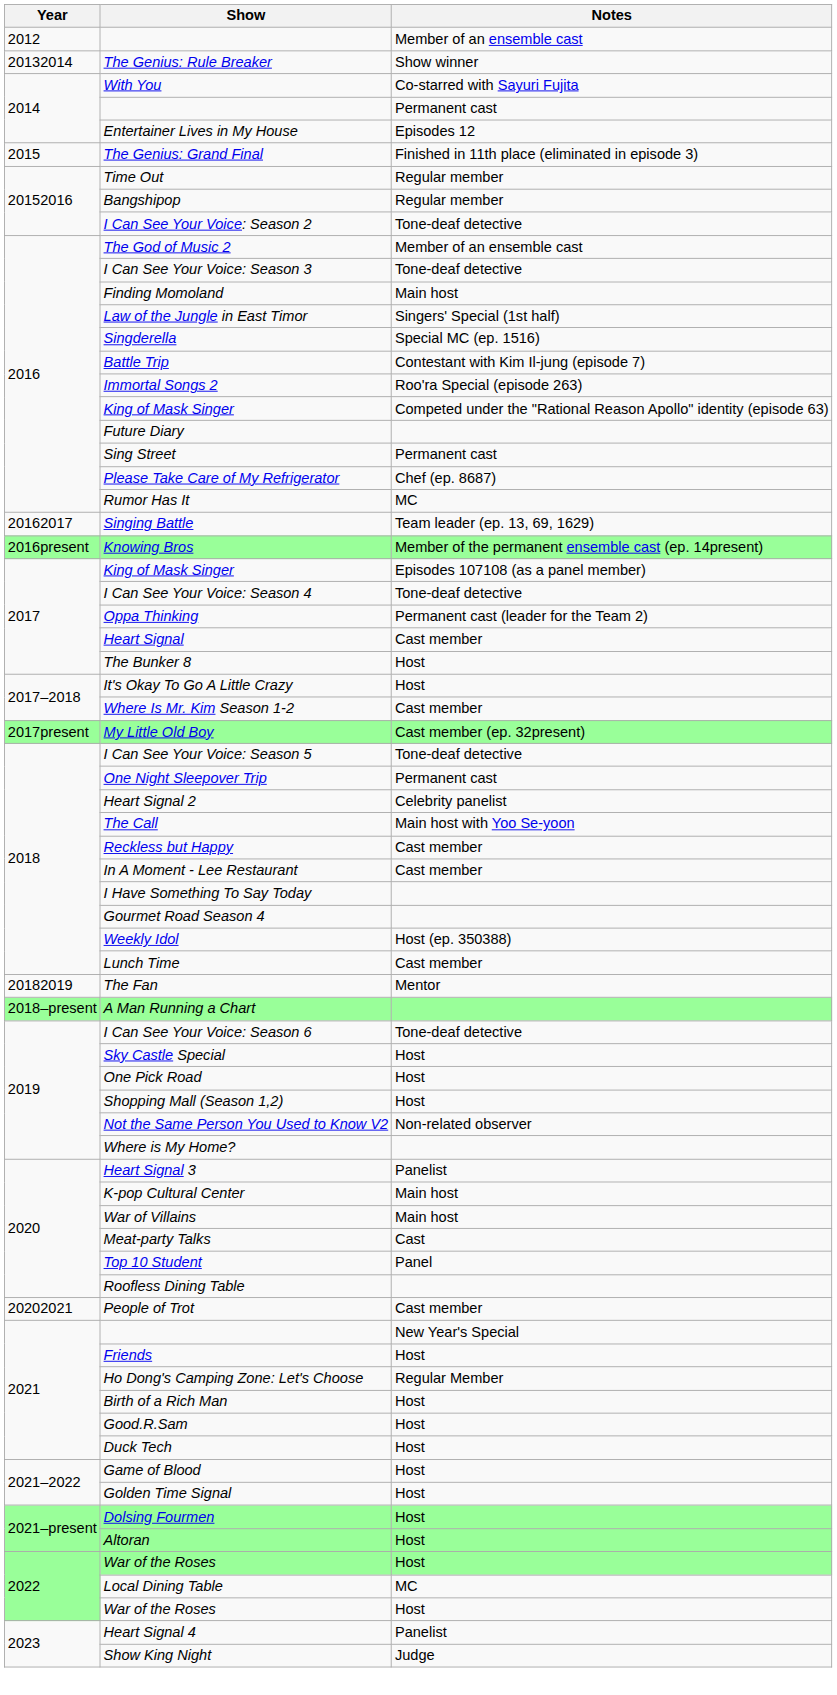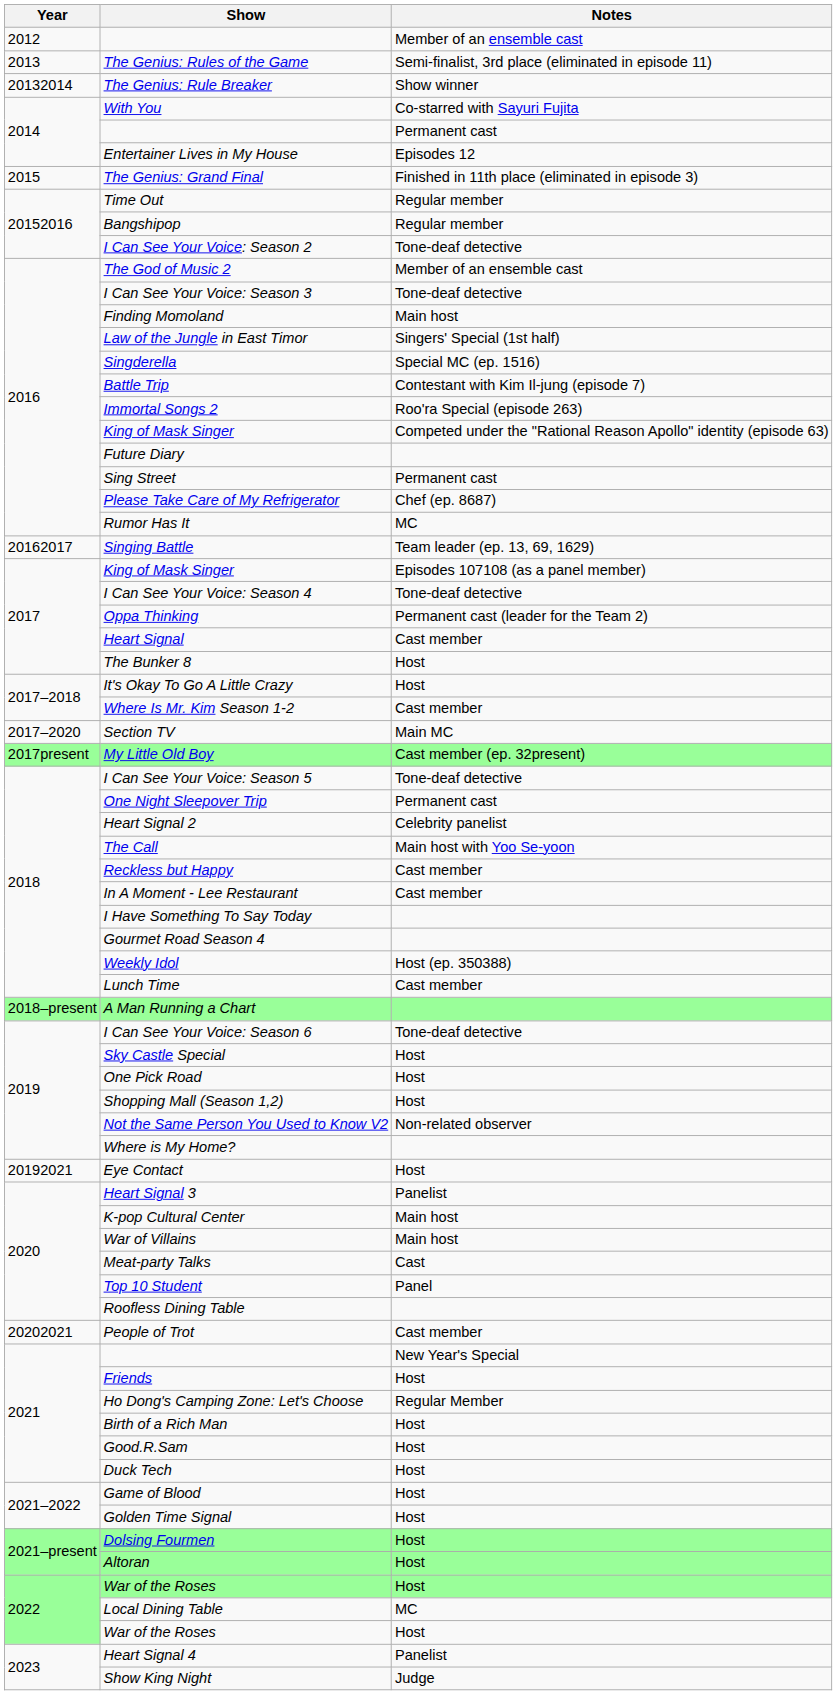+ row: (206, 62)
- row: (148, 547)
+ row: (139, 731)
- row: (131, 985)
+ row: (143, 1170)
